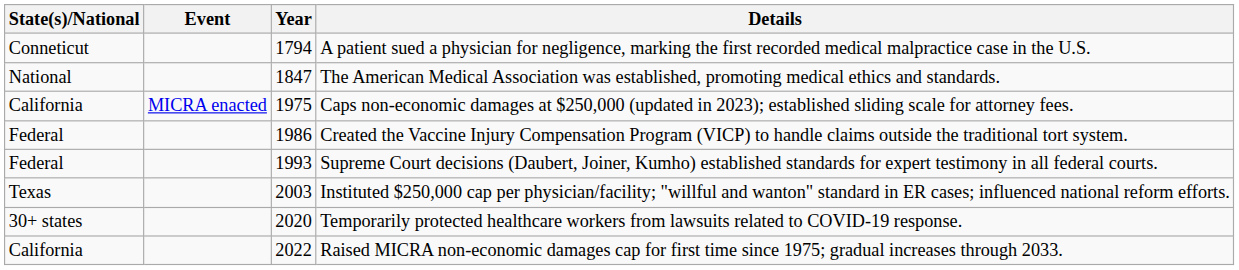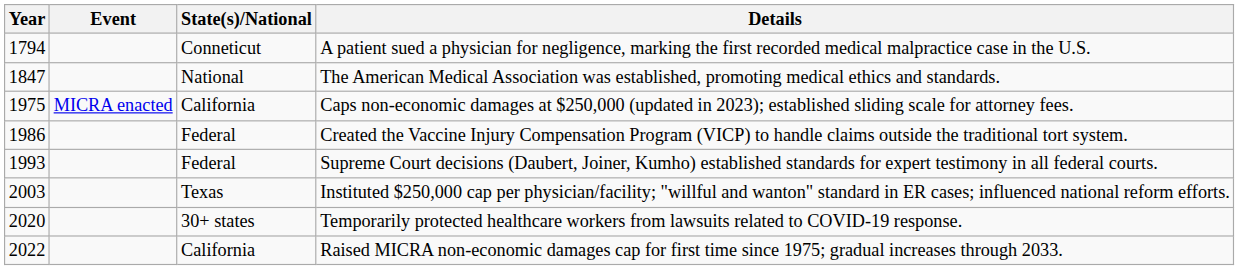columns swapped: (294, 18) <-> (74, 18)
